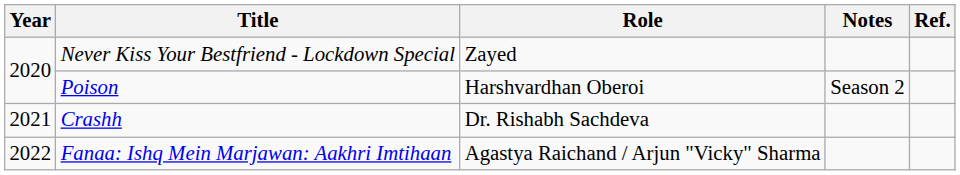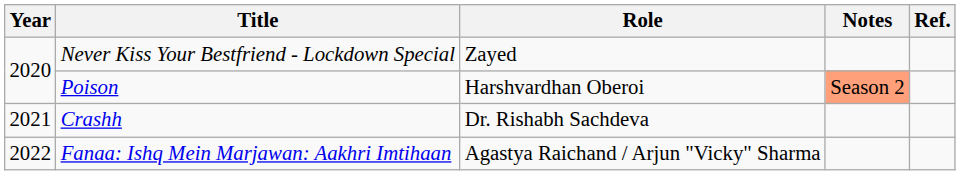(867, 86) no background -> (867, 86) lightsalmon background
